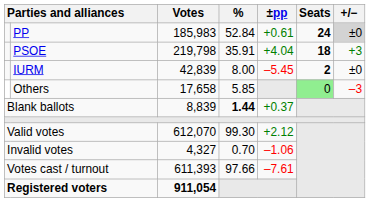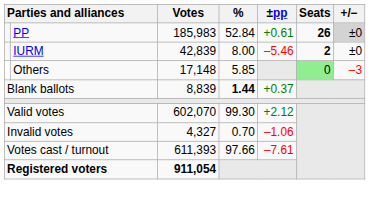(324, 32) 24 -> (324, 32) 26
- row: (30, 51)
(279, 70) –5.45 -> (279, 51) –5.46
(198, 88) 17,658 -> (198, 70) 17,148
(195, 132) 612,070 -> (195, 113) 602,070
